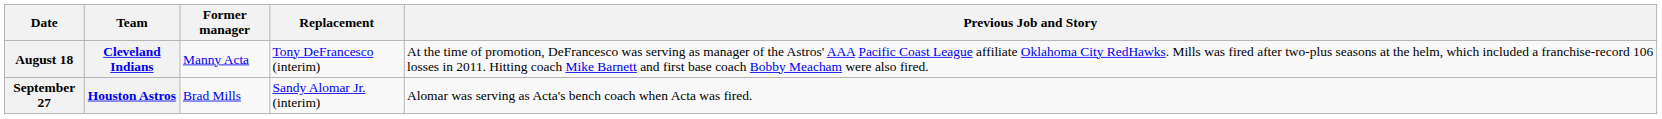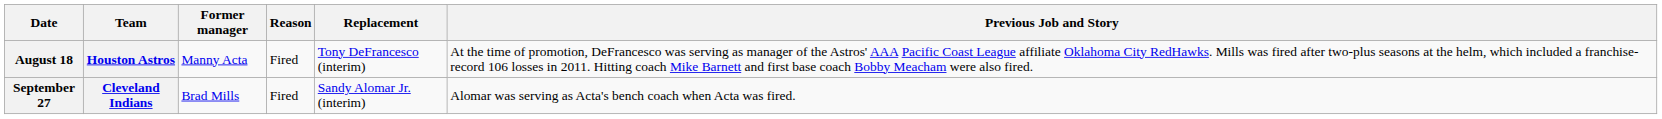+ column: (291, 22)
(132, 59) Cleveland Indians -> (131, 59) Houston Astros
(132, 95) Houston Astros -> (131, 95) Cleveland Indians
